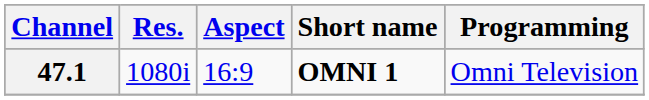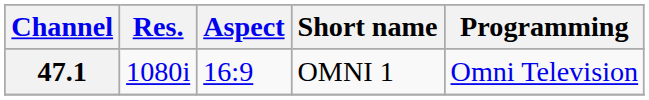(348, 71) bold -> (346, 71) normal
